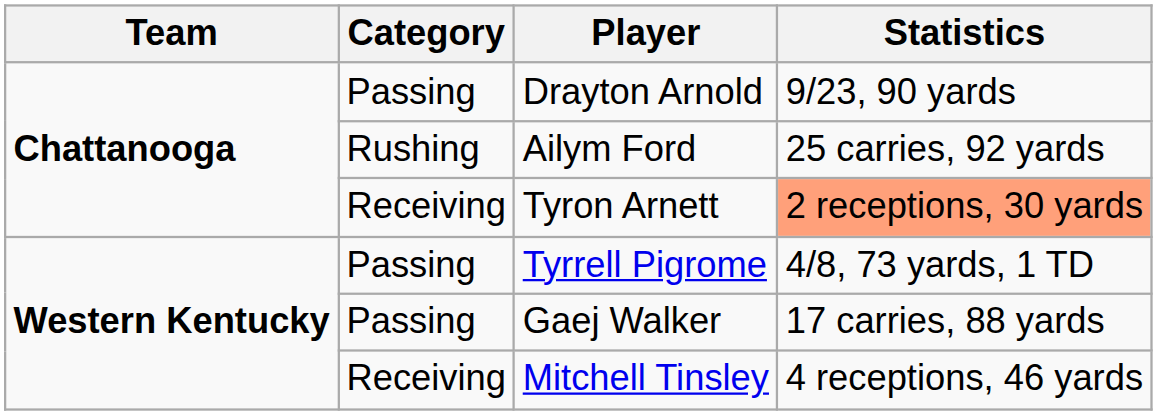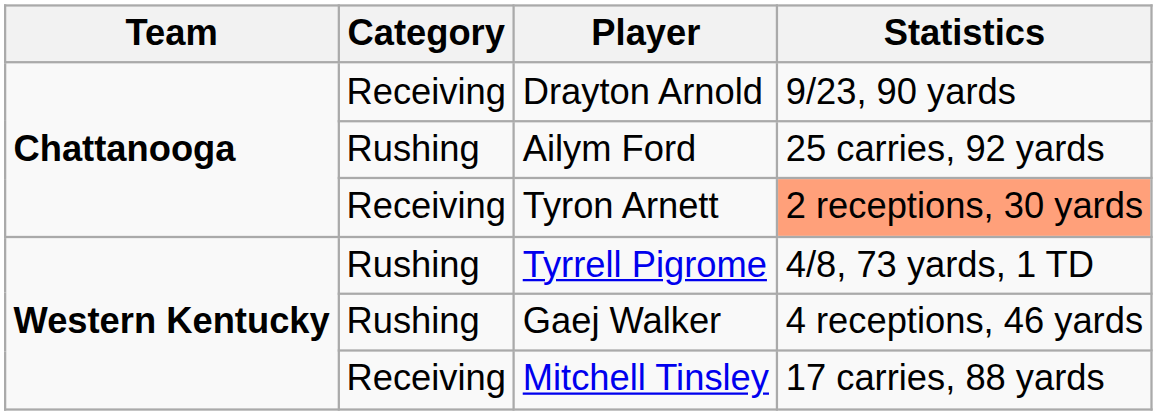(411, 91) Passing -> (426, 91) Receiving
(411, 264) Passing -> (413, 264) Rushing
(411, 321) Passing -> (413, 321) Rushing
(945, 321) 17 carries, 88 yards -> (964, 321) 4 receptions, 46 yards
(964, 379) 4 receptions, 46 yards -> (945, 379) 17 carries, 88 yards
